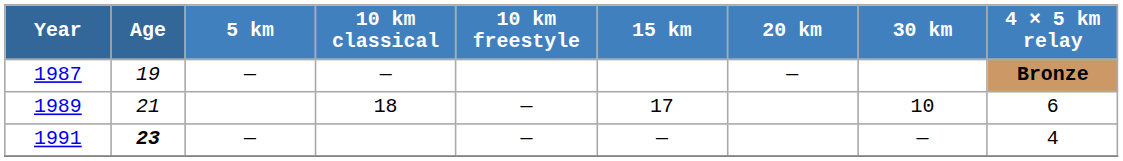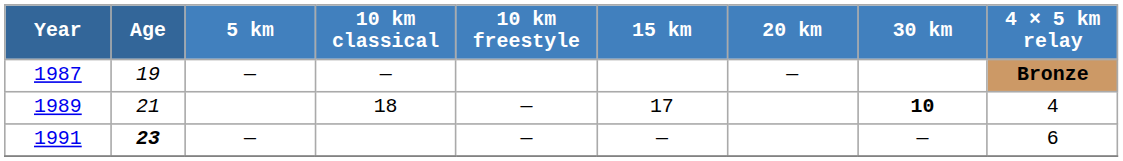(922, 108) normal -> (922, 108) bold
(1053, 108) 6 -> (1053, 108) 4
(1053, 140) 4 -> (1053, 140) 6
